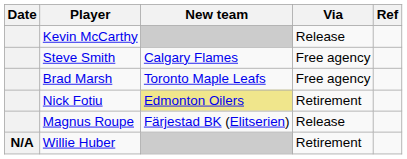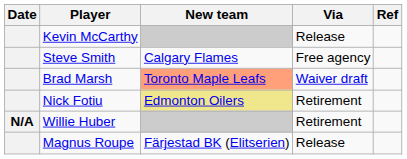(205, 79) no background -> (205, 79) lightsalmon background
(333, 79) Free agency -> (332, 79) Waiver draft
rows swapped: (88, 121) <-> (79, 143)
